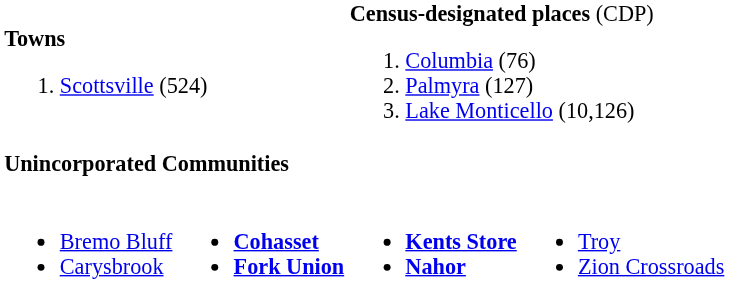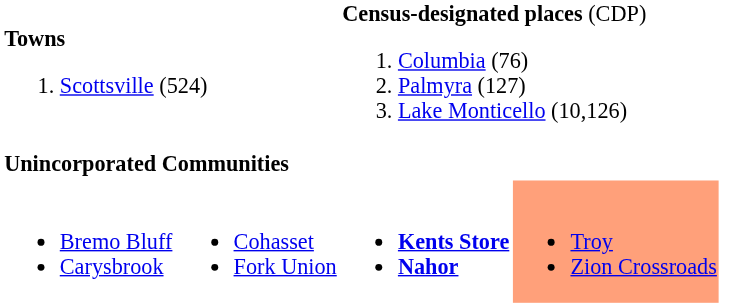(261, 254) bold -> (257, 254) normal
(623, 254) no background -> (616, 254) lightsalmon background
